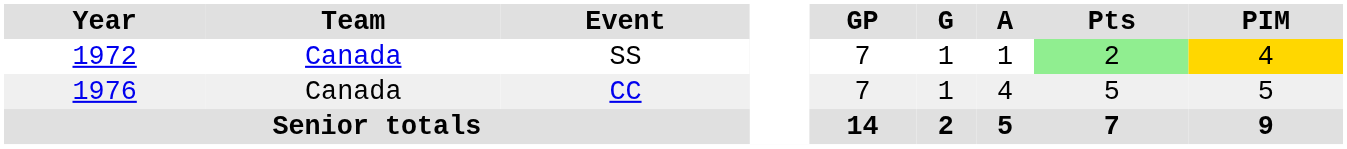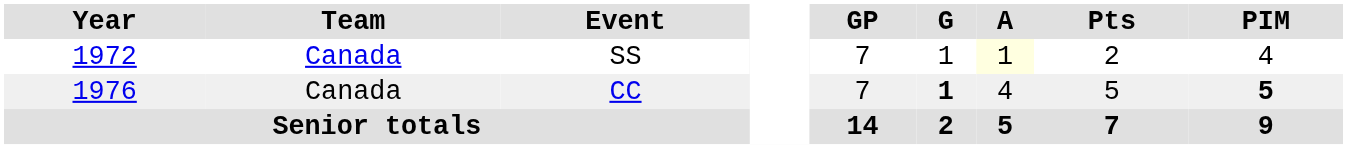(1005, 57) no background -> (1005, 57) lightyellow background
(1112, 57) lightgreen background -> (1112, 57) no background
(1266, 57) gold background -> (1266, 57) no background
(946, 92) normal -> (946, 92) bold
(1266, 92) normal -> (1266, 92) bold
